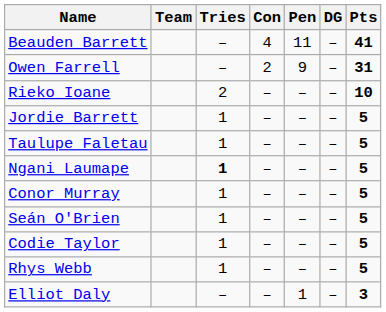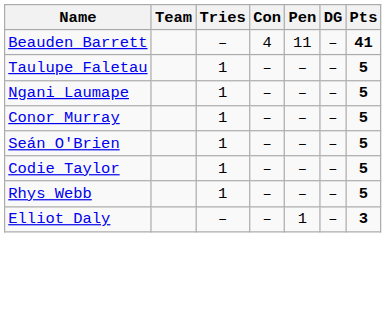- row: (64, 68)
- row: (59, 93)
- row: (73, 118)
(223, 168) bold -> (223, 93) normal
